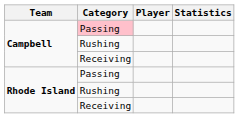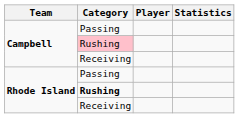(100, 28) pink background -> (100, 28) no background
(100, 44) no background -> (100, 44) pink background
(100, 90) normal -> (100, 90) bold
